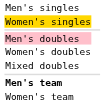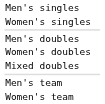(48, 22) gold background -> (48, 22) no background
(42, 38) pink background -> (42, 38) no background
(34, 83) bold -> (34, 83) normal
